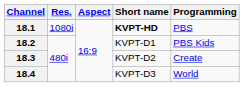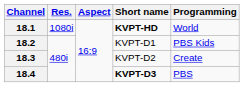(183, 27) PBS -> (186, 27) World
(135, 74) normal -> (136, 74) bold
(186, 74) World -> (183, 74) PBS
